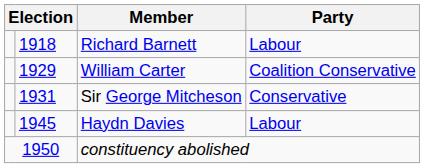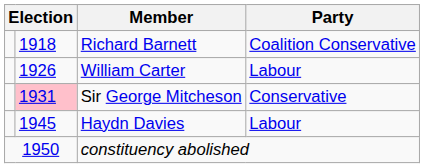(275, 44) Labour -> (333, 44) Coalition Conservative
(37, 70) 1929 -> (37, 70) 1926
(333, 70) Coalition Conservative -> (275, 70) Labour
(37, 96) no background -> (37, 96) pink background
